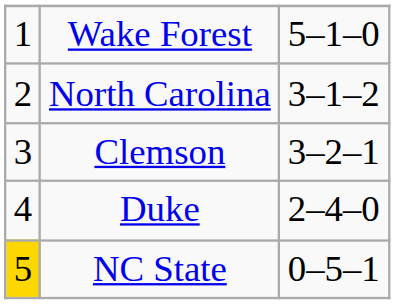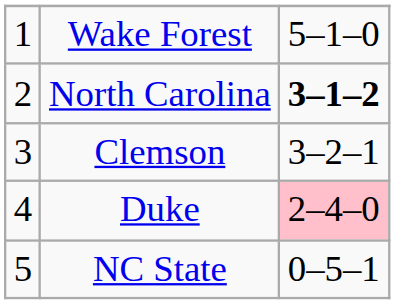(334, 92) normal -> (334, 92) bold
(334, 209) no background -> (334, 209) pink background
(23, 267) gold background -> (23, 267) no background
